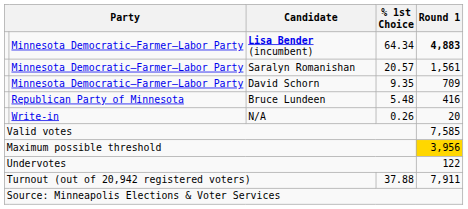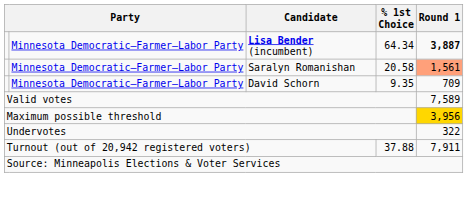(445, 46) 4,883 -> (445, 46) 3,887
(399, 67) 20.57 -> (399, 67) 20.58
(445, 67) no background -> (445, 67) lightsalmon background
- row: (287, 100)
- row: (257, 116)
(445, 132) 7,585 -> (445, 100) 7,589
(451, 164) 122 -> (451, 132) 322
